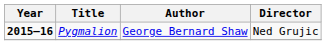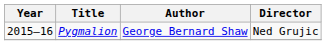(30, 31) bold -> (30, 31) normal
